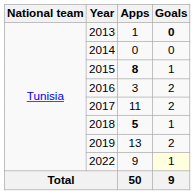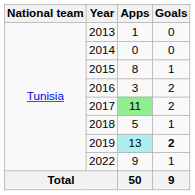(171, 32) bold -> (171, 32) normal
(135, 69) bold -> (135, 69) normal
(135, 106) no background -> (135, 106) lightgreen background
(135, 124) bold -> (135, 124) normal
(135, 143) no background -> (135, 143) paleturquoise background
(171, 143) normal -> (171, 143) bold
(171, 161) lightyellow background -> (171, 161) no background
